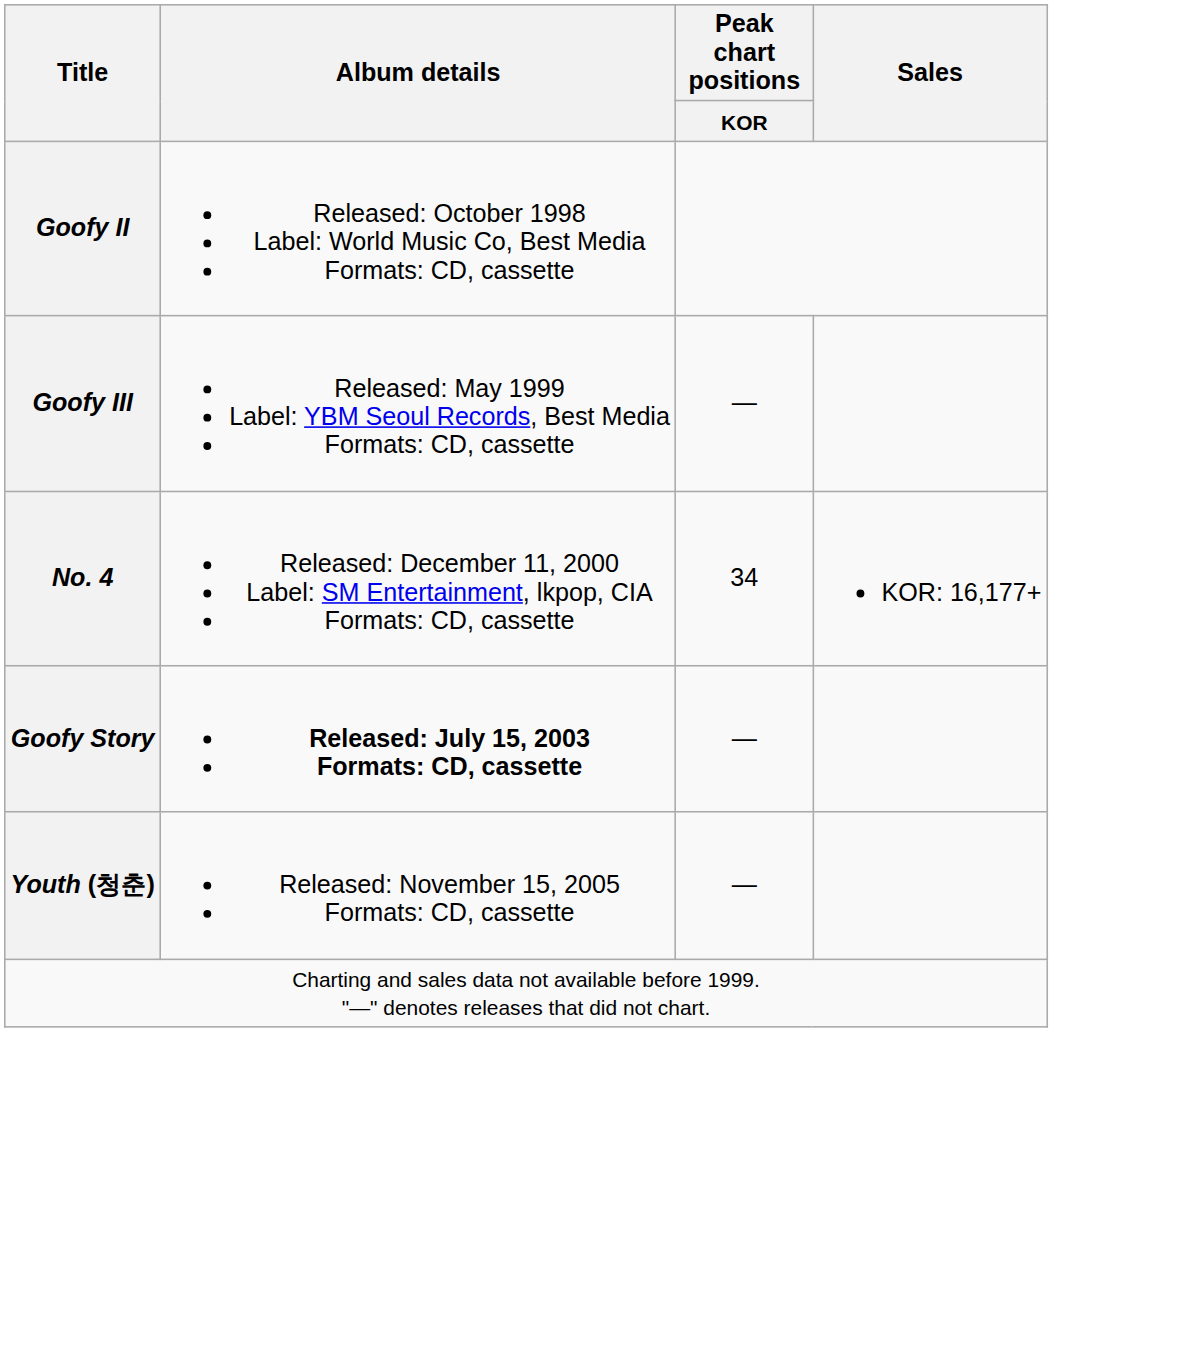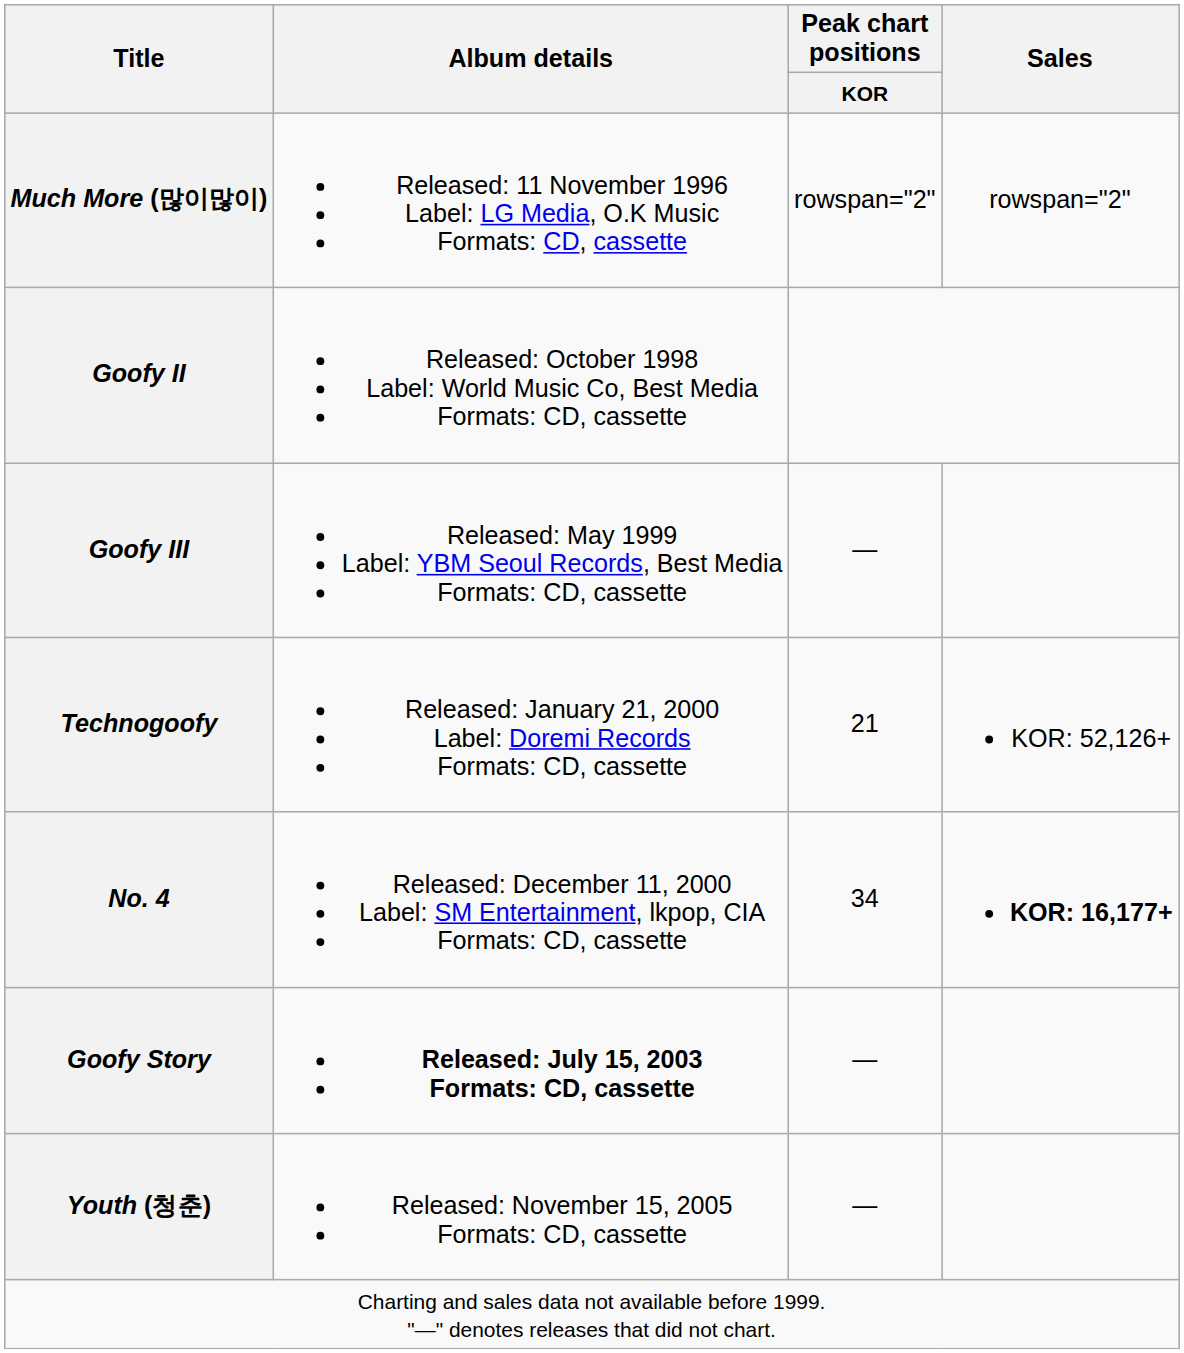+ row: (139, 199)
+ row: (139, 724)
(930, 592) normal -> (1060, 914) bold
